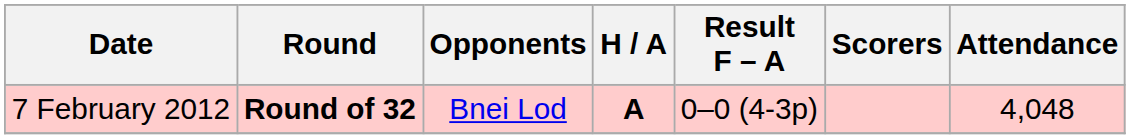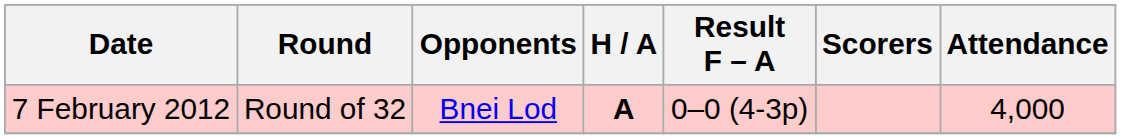(330, 108) bold -> (325, 108) normal
(1037, 108) 4,048 -> (1028, 108) 4,000
